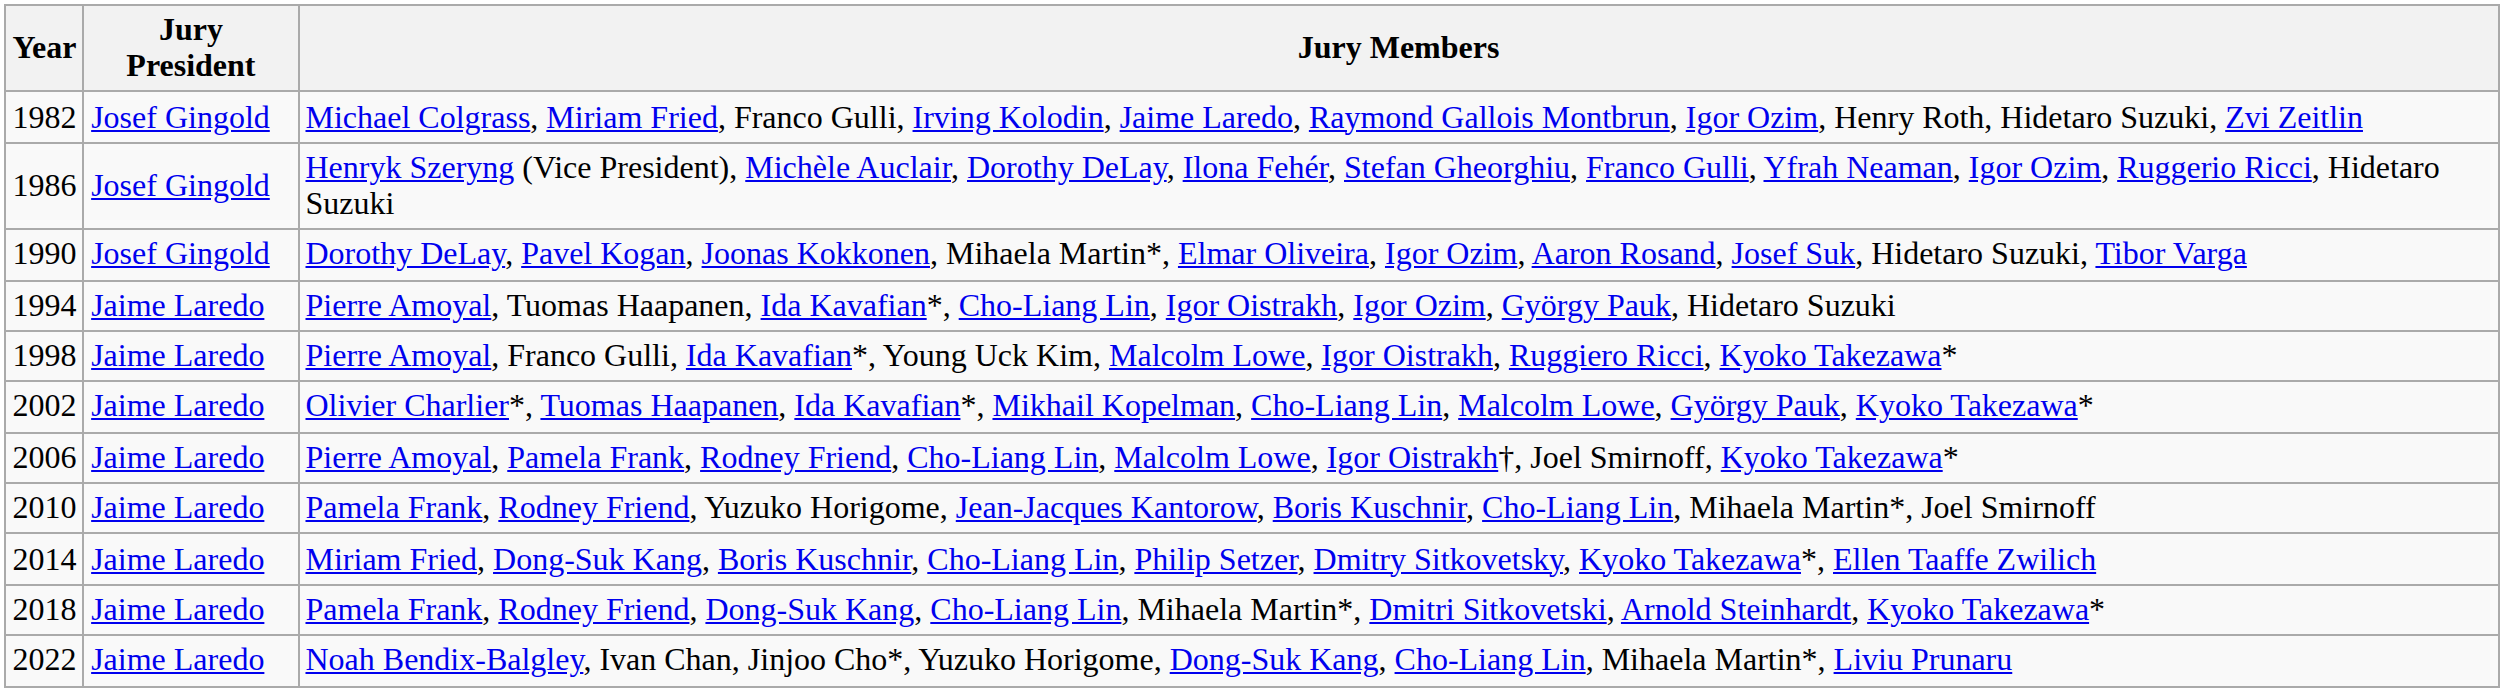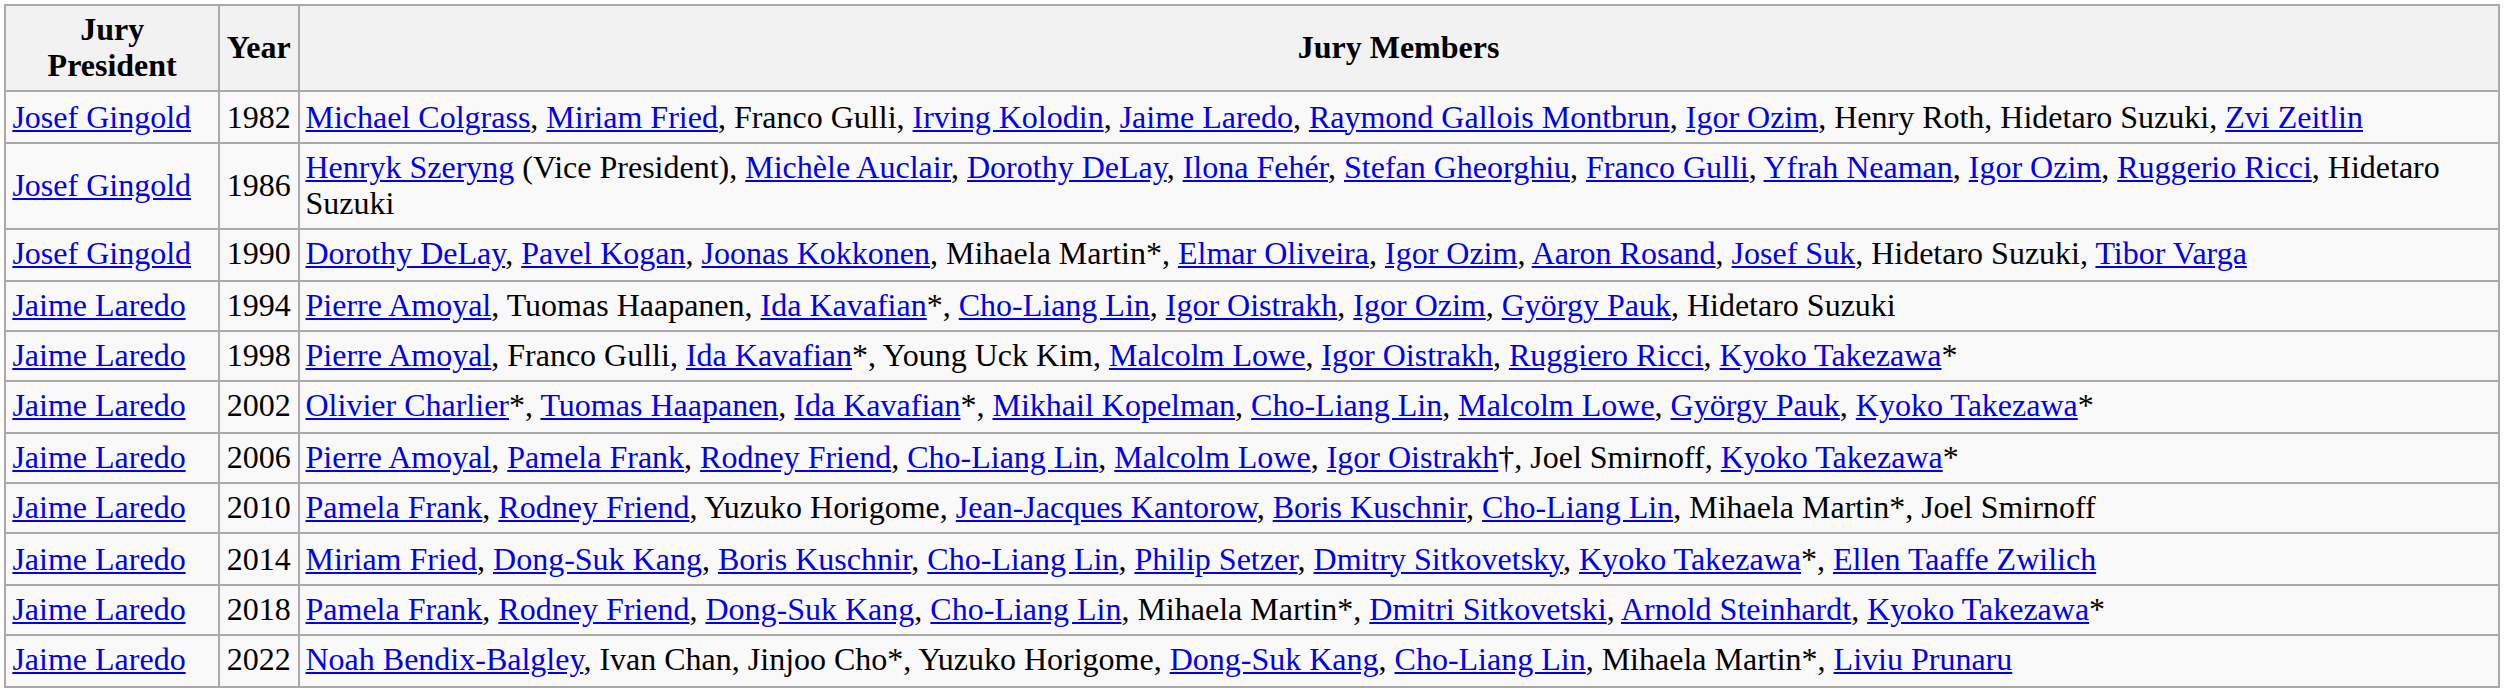columns swapped: (44, 47) <-> (191, 47)
